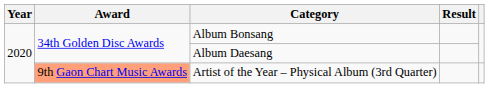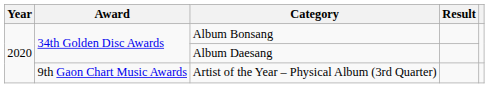(112, 72) lightsalmon background -> (112, 72) no background
